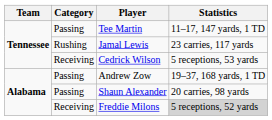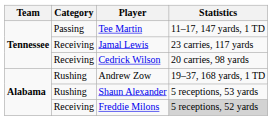(70, 44) Rushing -> (74, 44) Receiving
(215, 60) 5 receptions, 53 yards -> (210, 60) 20 carries, 98 yards
(69, 76) Passing -> (70, 76) Rushing
(69, 91) Passing -> (70, 91) Rushing
(210, 91) 20 carries, 98 yards -> (215, 91) 5 receptions, 53 yards
